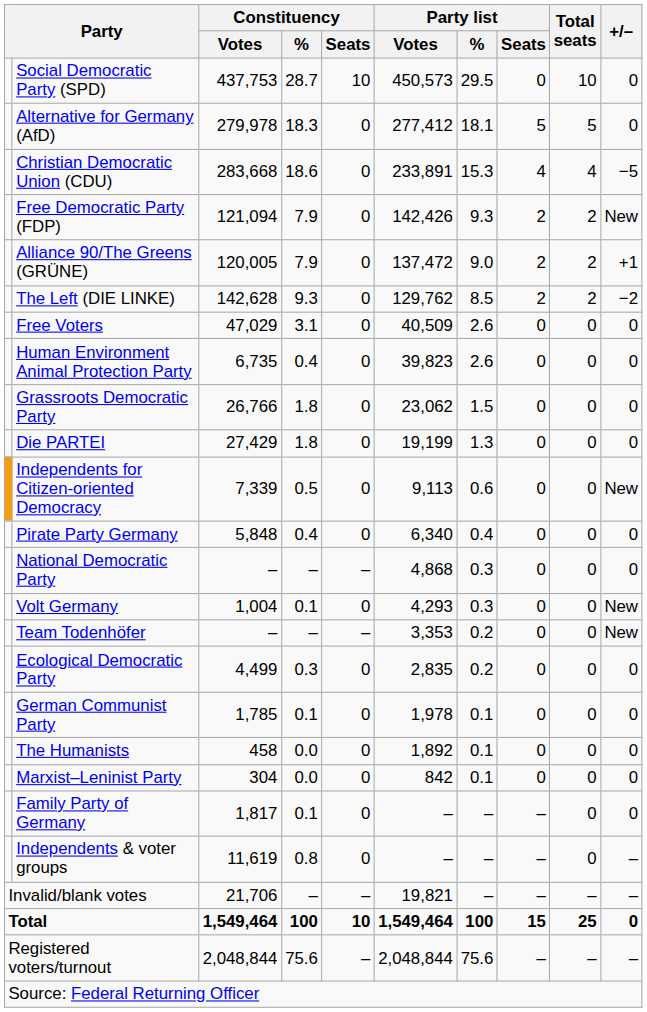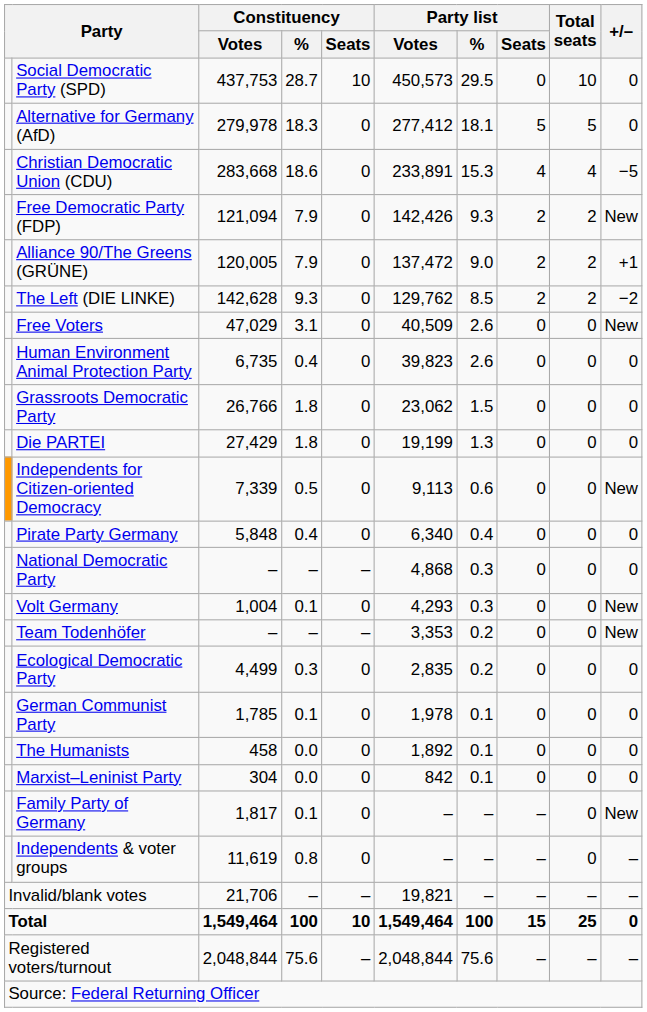(633, 325) 0 -> (621, 325) New
(633, 813) 0 -> (621, 813) New
